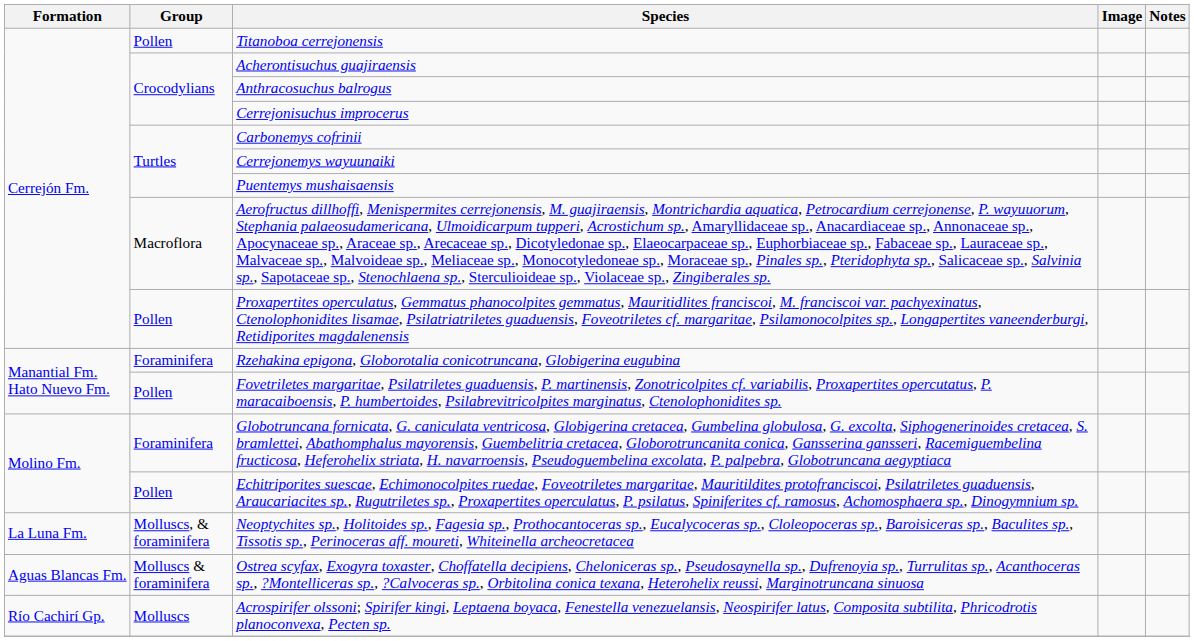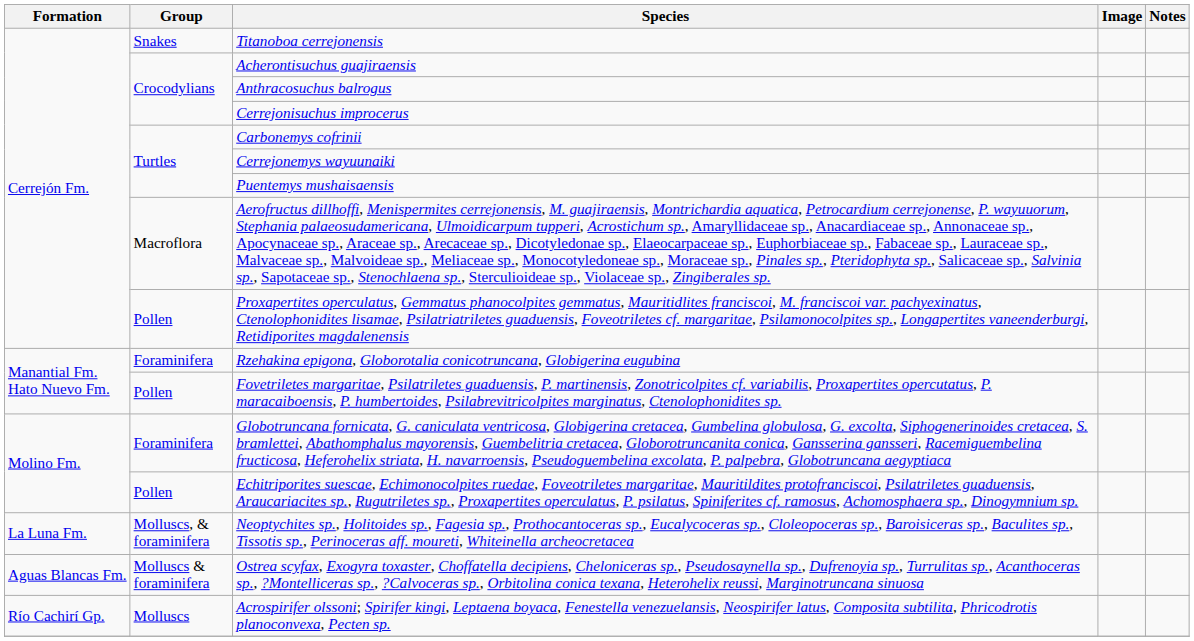(153, 40) Pollen -> (155, 40) Snakes
